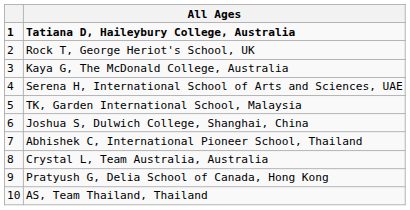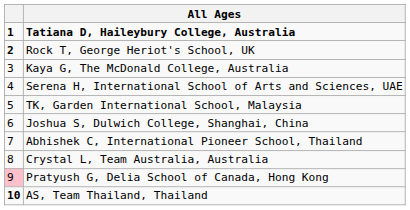(10, 50) normal -> (10, 50) bold
(10, 178) no background -> (10, 178) pink background
(14, 196) normal -> (14, 196) bold
